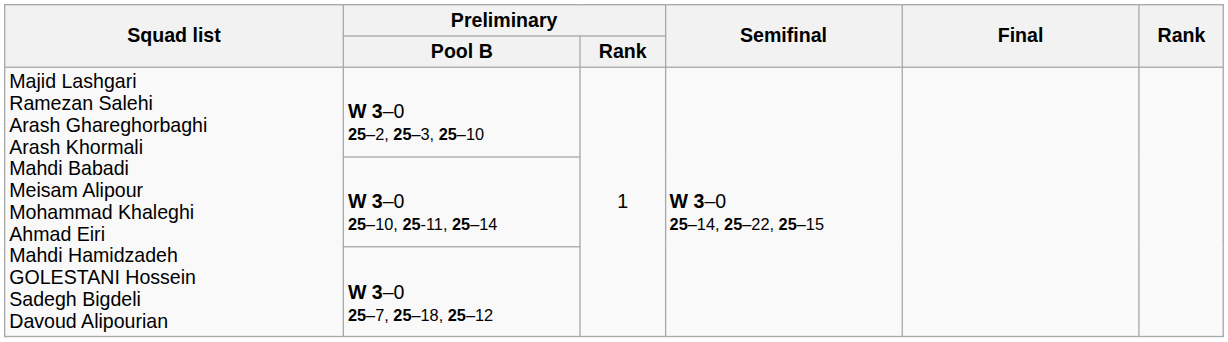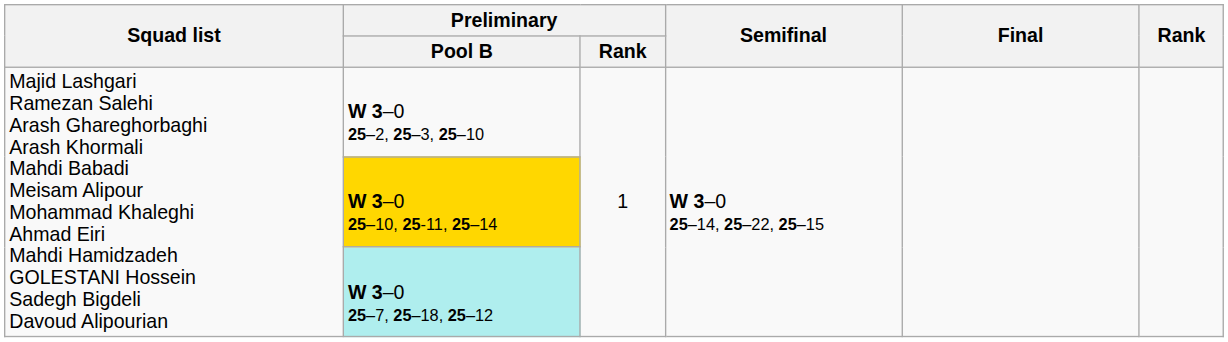(423, 213) no background -> (423, 213) gold background
(421, 303) no background -> (421, 303) paleturquoise background
